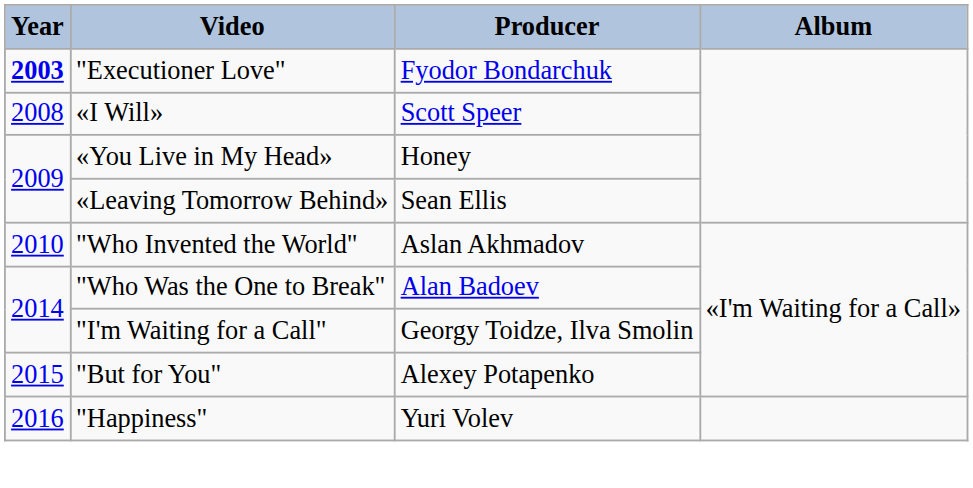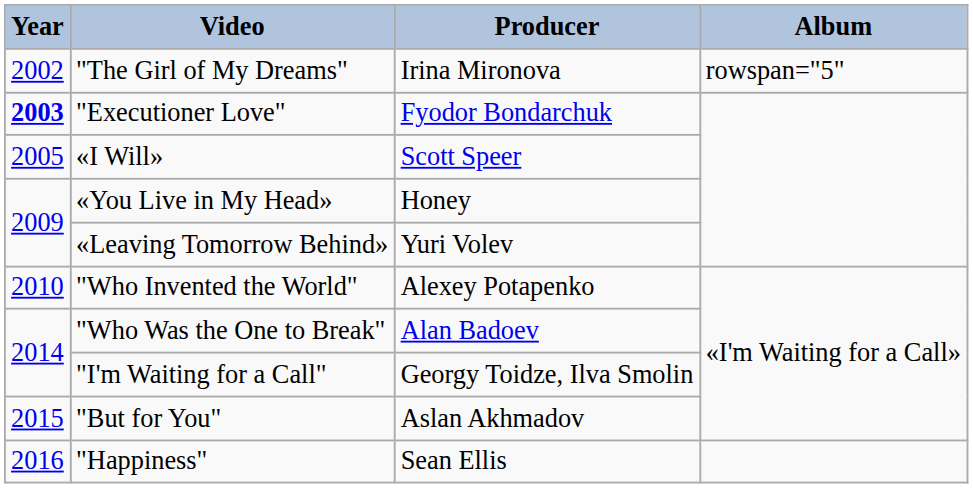+ row: (212, 70)
(37, 113) 2008 -> (37, 157) 2005
(454, 200) Sean Ellis -> (457, 243) Yuri Volev
(492, 243) Aslan Akhmadov -> (498, 287) Alexey Potapenko
(498, 374) Alexey Potapenko -> (492, 417) Aslan Akhmadov
(457, 417) Yuri Volev -> (454, 461) Sean Ellis
